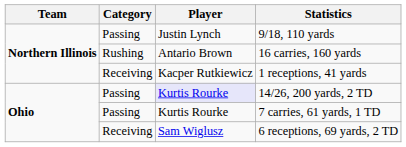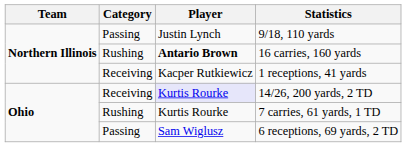(195, 53) normal -> (198, 53) bold
(121, 92) Passing -> (127, 92) Receiving
(121, 112) Passing -> (123, 112) Rushing
(127, 131) Receiving -> (121, 131) Passing
